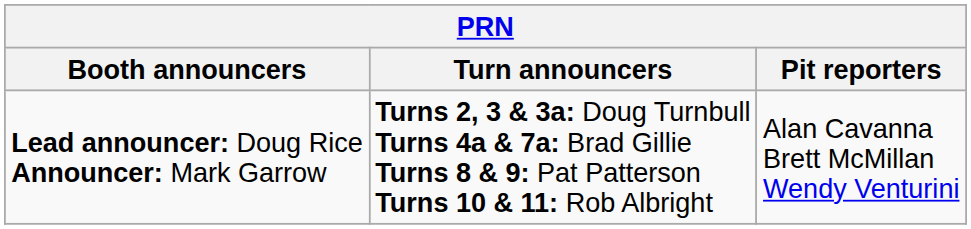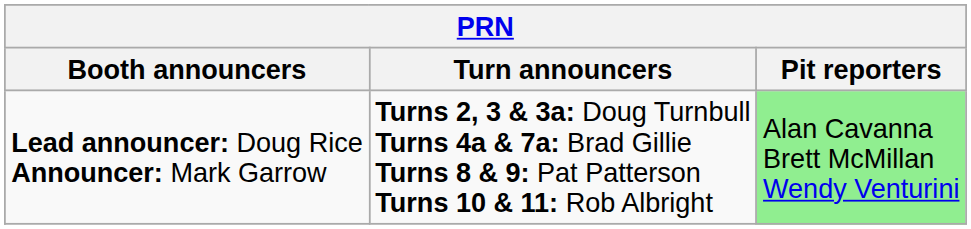(861, 158) no background -> (861, 158) lightgreen background
